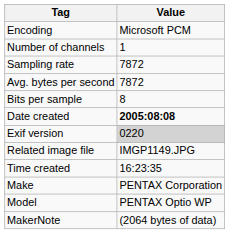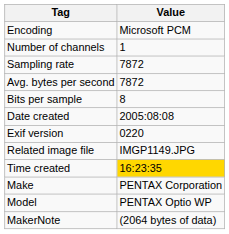(147, 116) bold -> (147, 116) normal
(132, 133) lightgrey background -> (132, 133) no background
(141, 168) no background -> (141, 168) gold background
